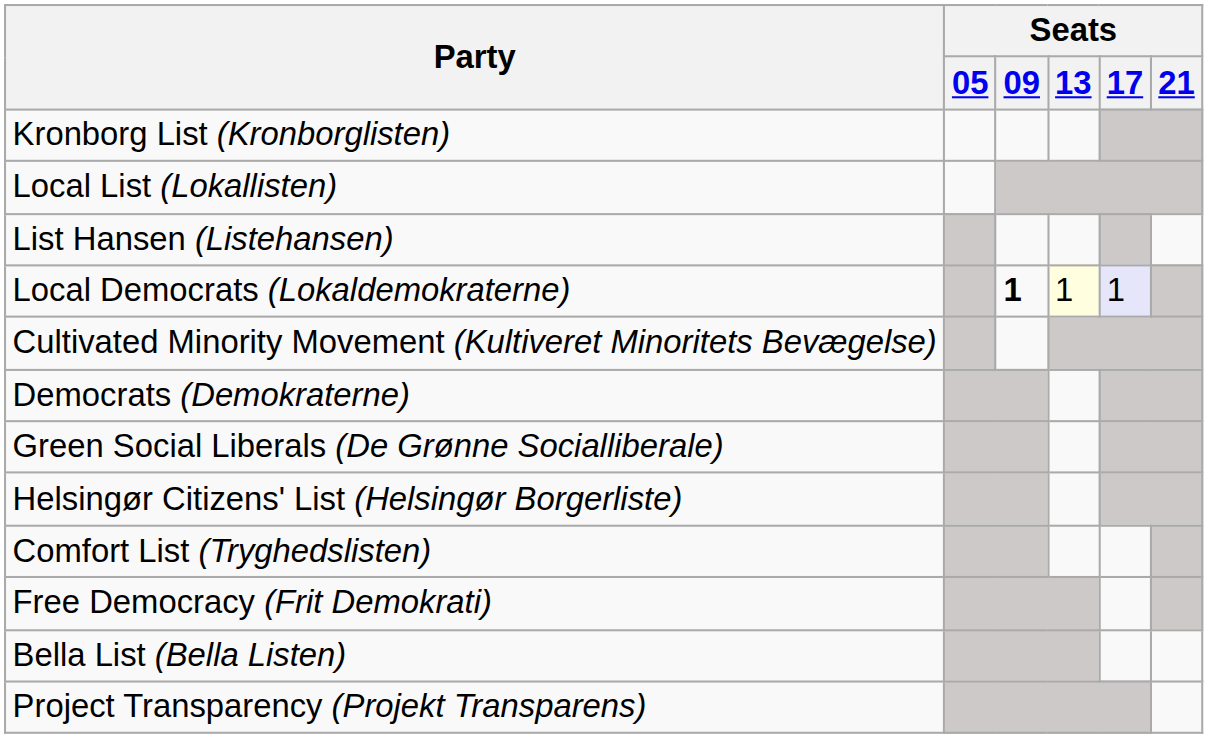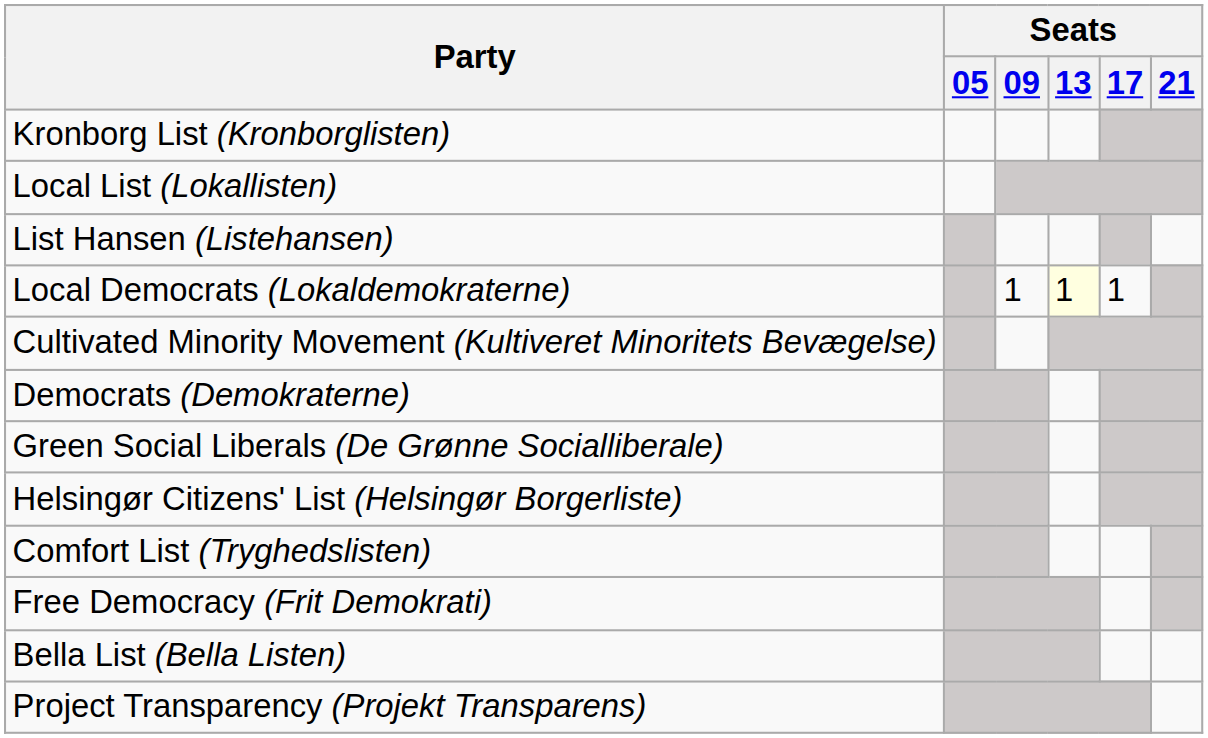(1013, 290) bold -> (1013, 290) normal
(1116, 290) lavender background -> (1116, 290) no background
